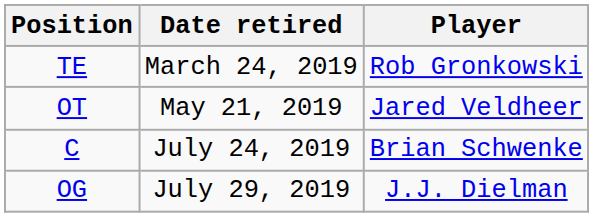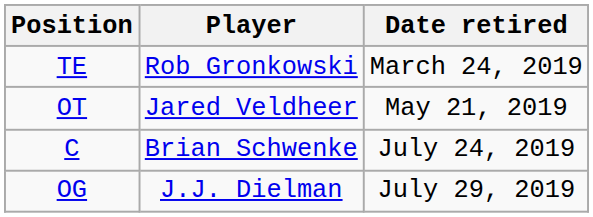columns swapped: (476, 26) <-> (251, 26)
